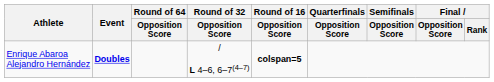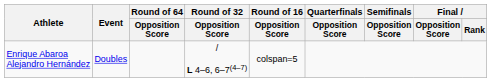(112, 60) bold -> (111, 60) normal
(280, 60) bold -> (277, 60) normal
